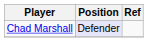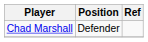(98, 28) lavender background -> (98, 28) no background
